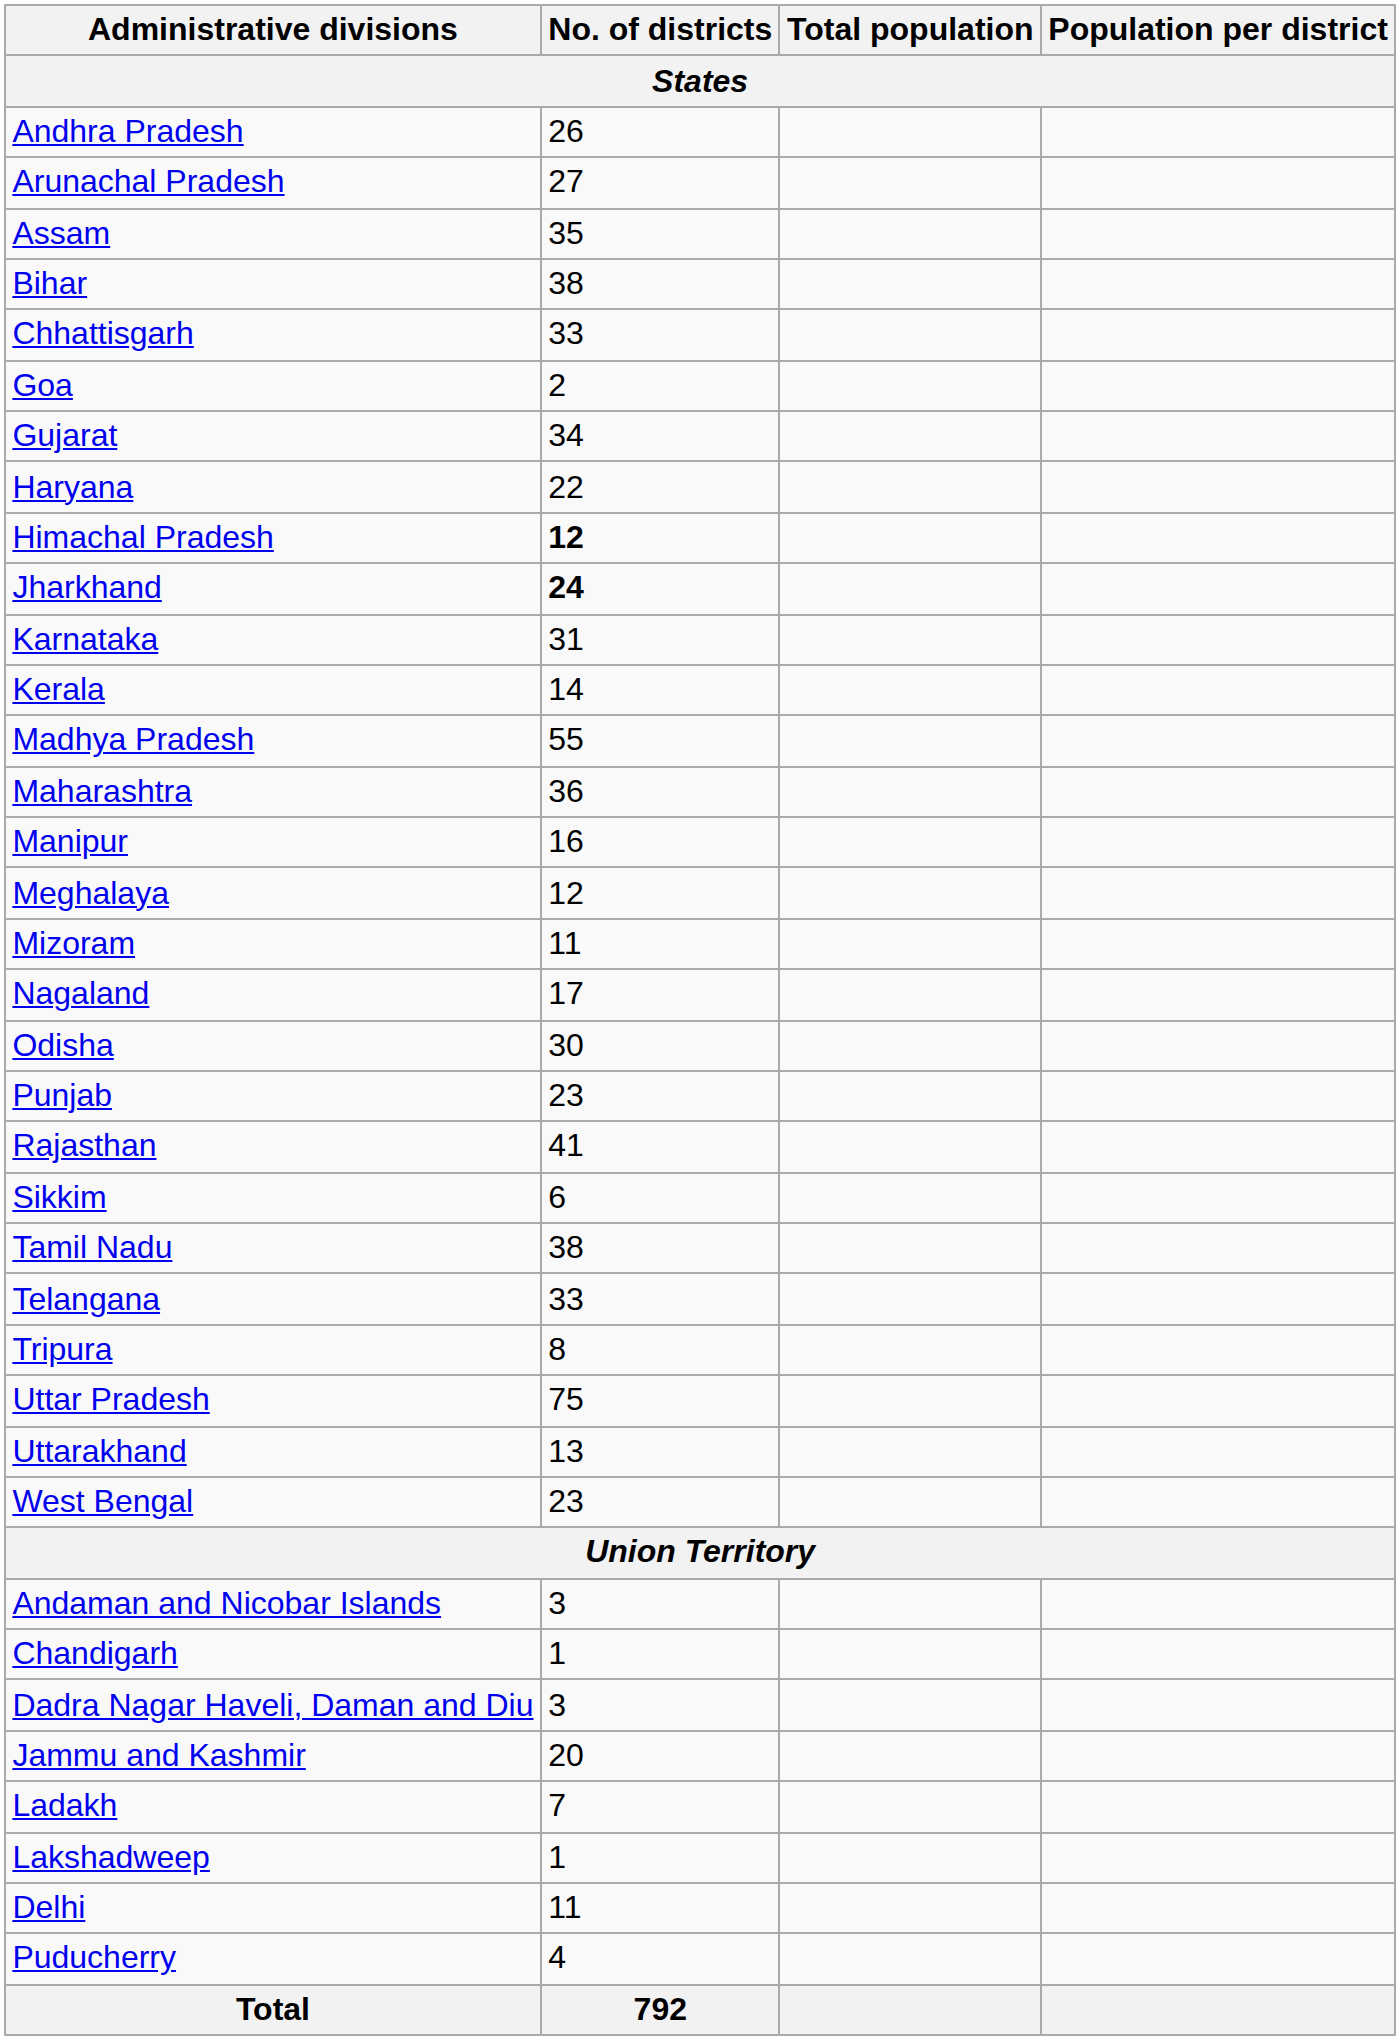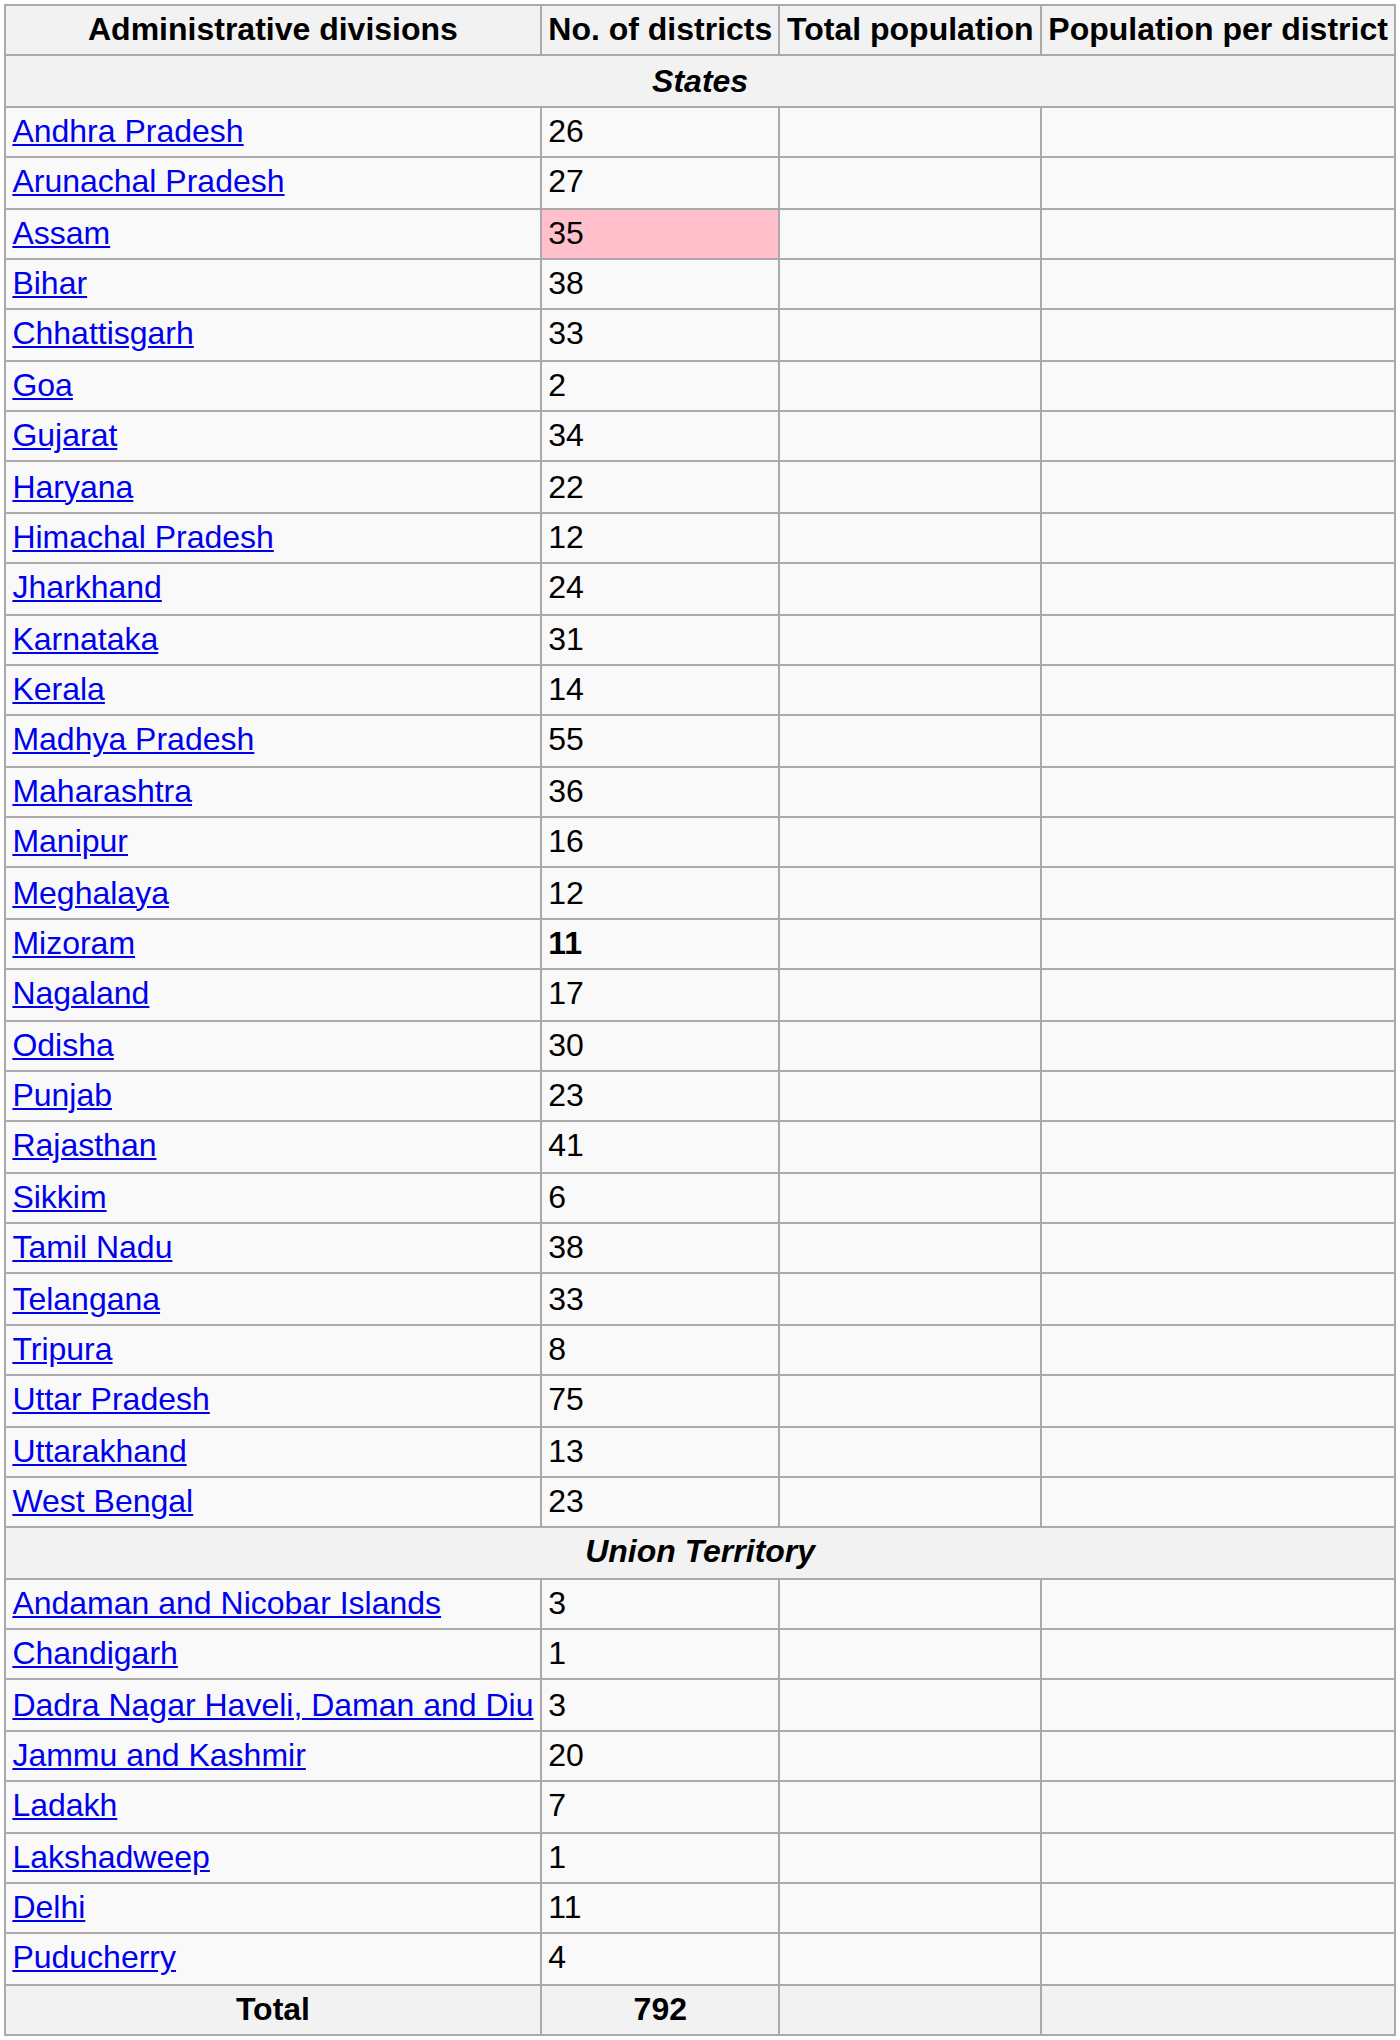(566, 232) no background -> (566, 232) pink background
(566, 537) bold -> (566, 537) normal
(566, 588) bold -> (566, 588) normal
(565, 943) normal -> (565, 943) bold
